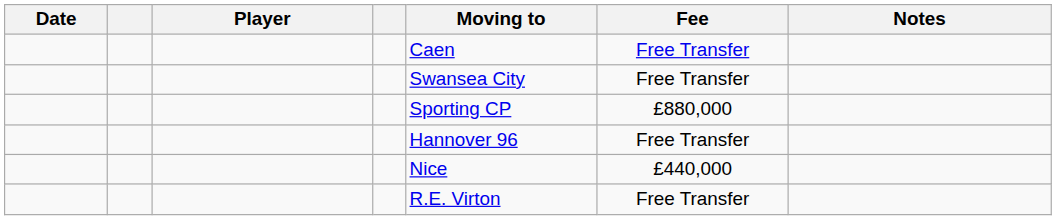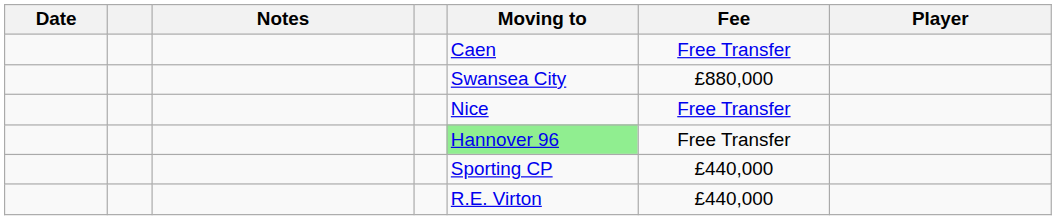columns swapped: (262, 19) <-> (920, 19)
(693, 79) Free Transfer -> (734, 79) £880,000
(460, 109) Sporting CP -> (470, 109) Nice
(693, 109) £880,000 -> (734, 109) Free Transfer
(464, 139) no background -> (505, 139) lightgreen background
(428, 169) Nice -> (502, 169) Sporting CP
(693, 199) Free Transfer -> (734, 199) £440,000
